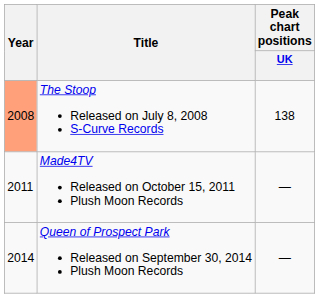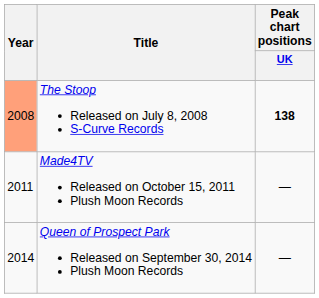(285, 116) normal -> (285, 116) bold
